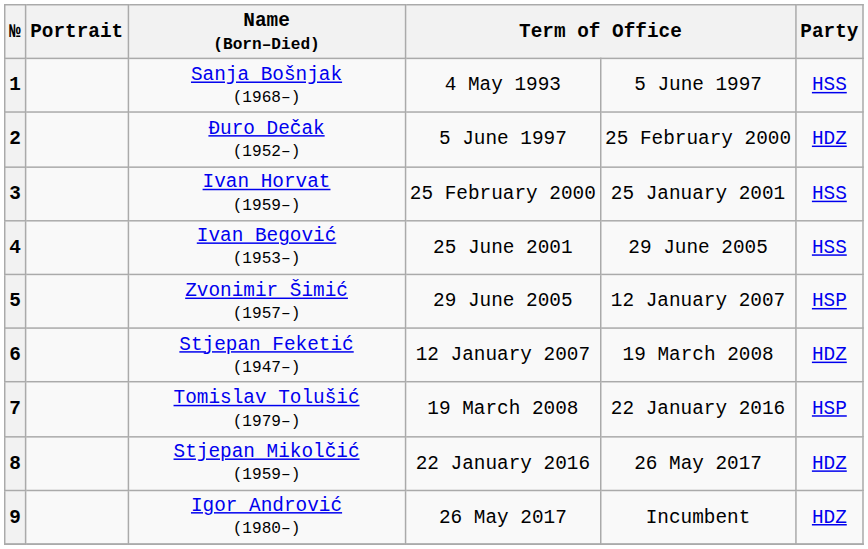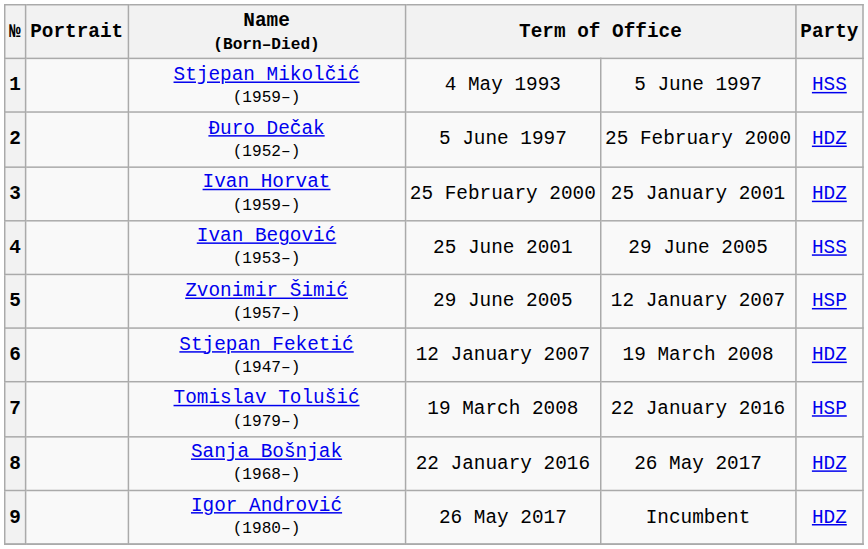(267, 85) Sanja Bošnjak (1968–) -> (267, 85) Stjepan Mikolčić (1959–)
(829, 193) HSS -> (829, 193) HDZ
(267, 462) Stjepan Mikolčić (1959–) -> (267, 462) Sanja Bošnjak (1968–)
